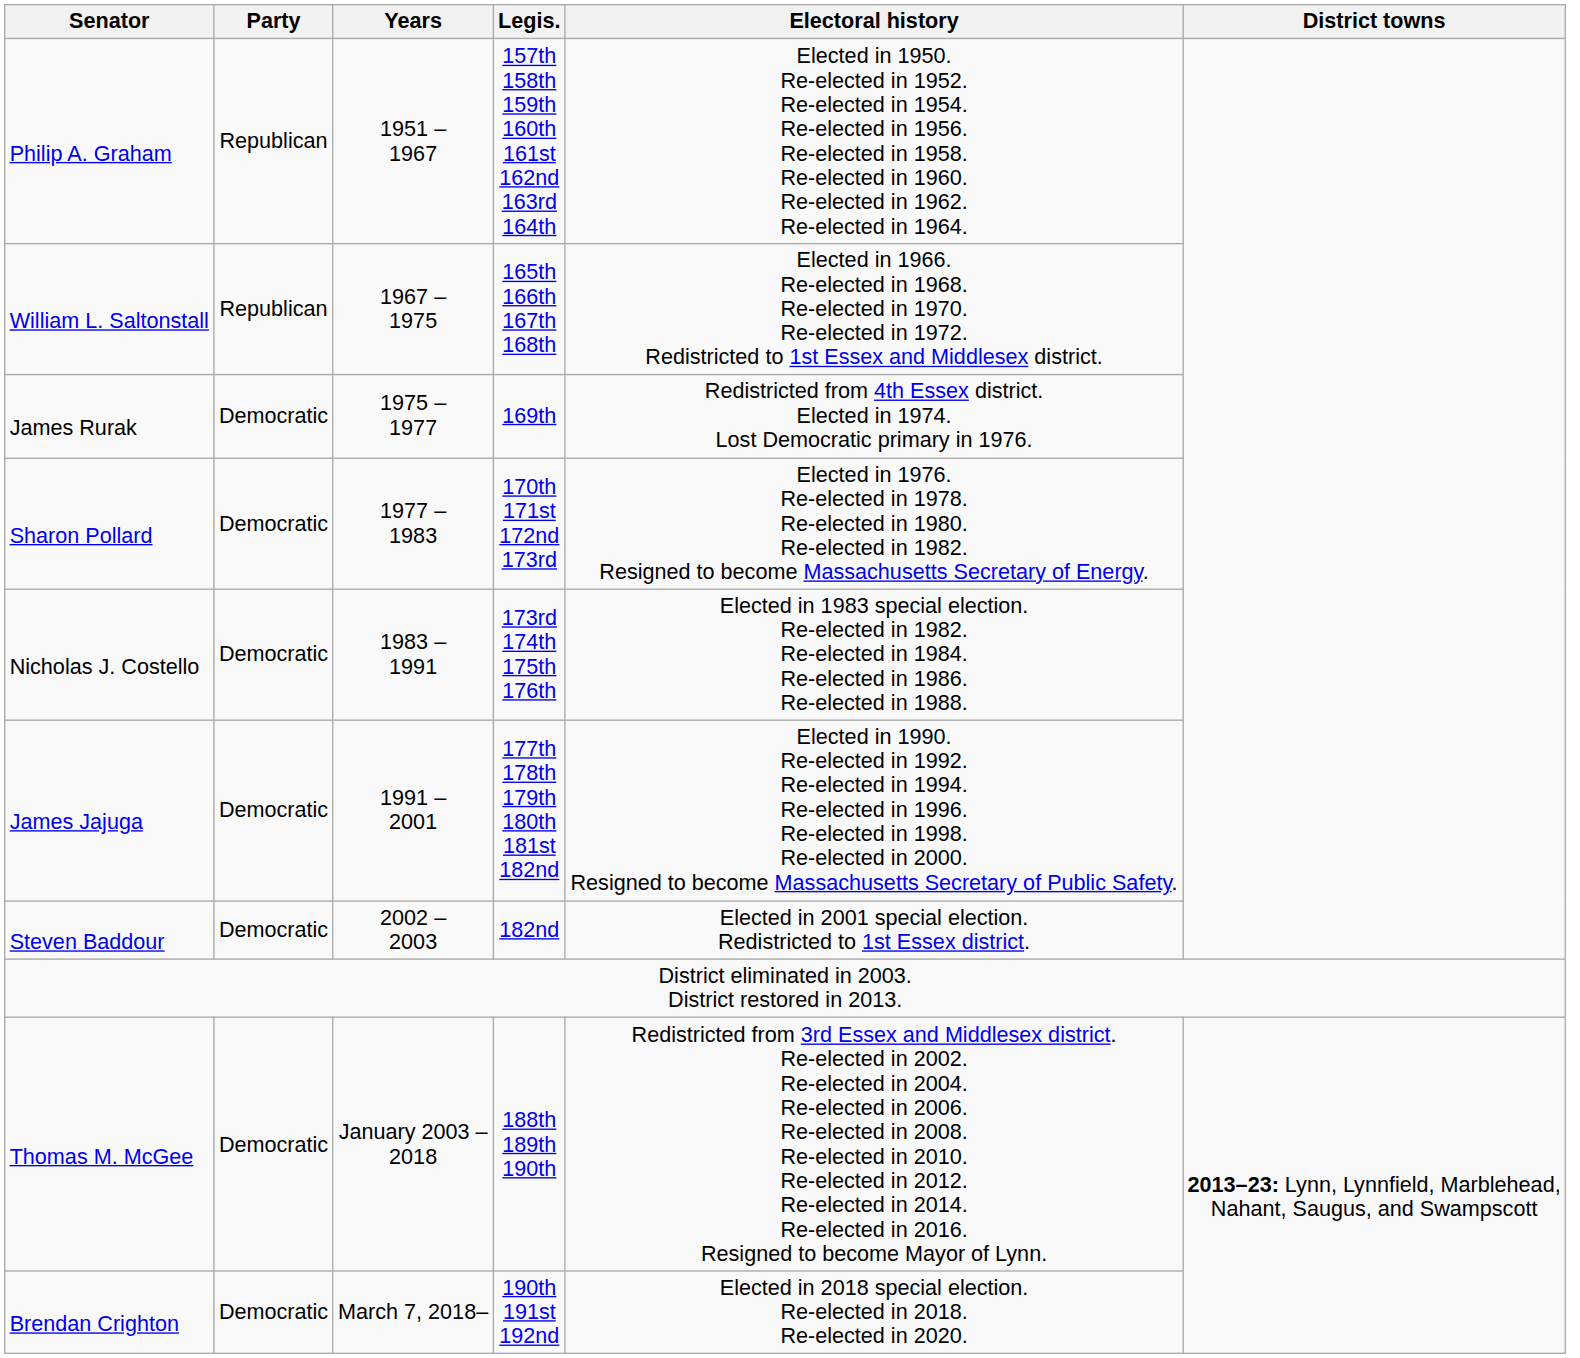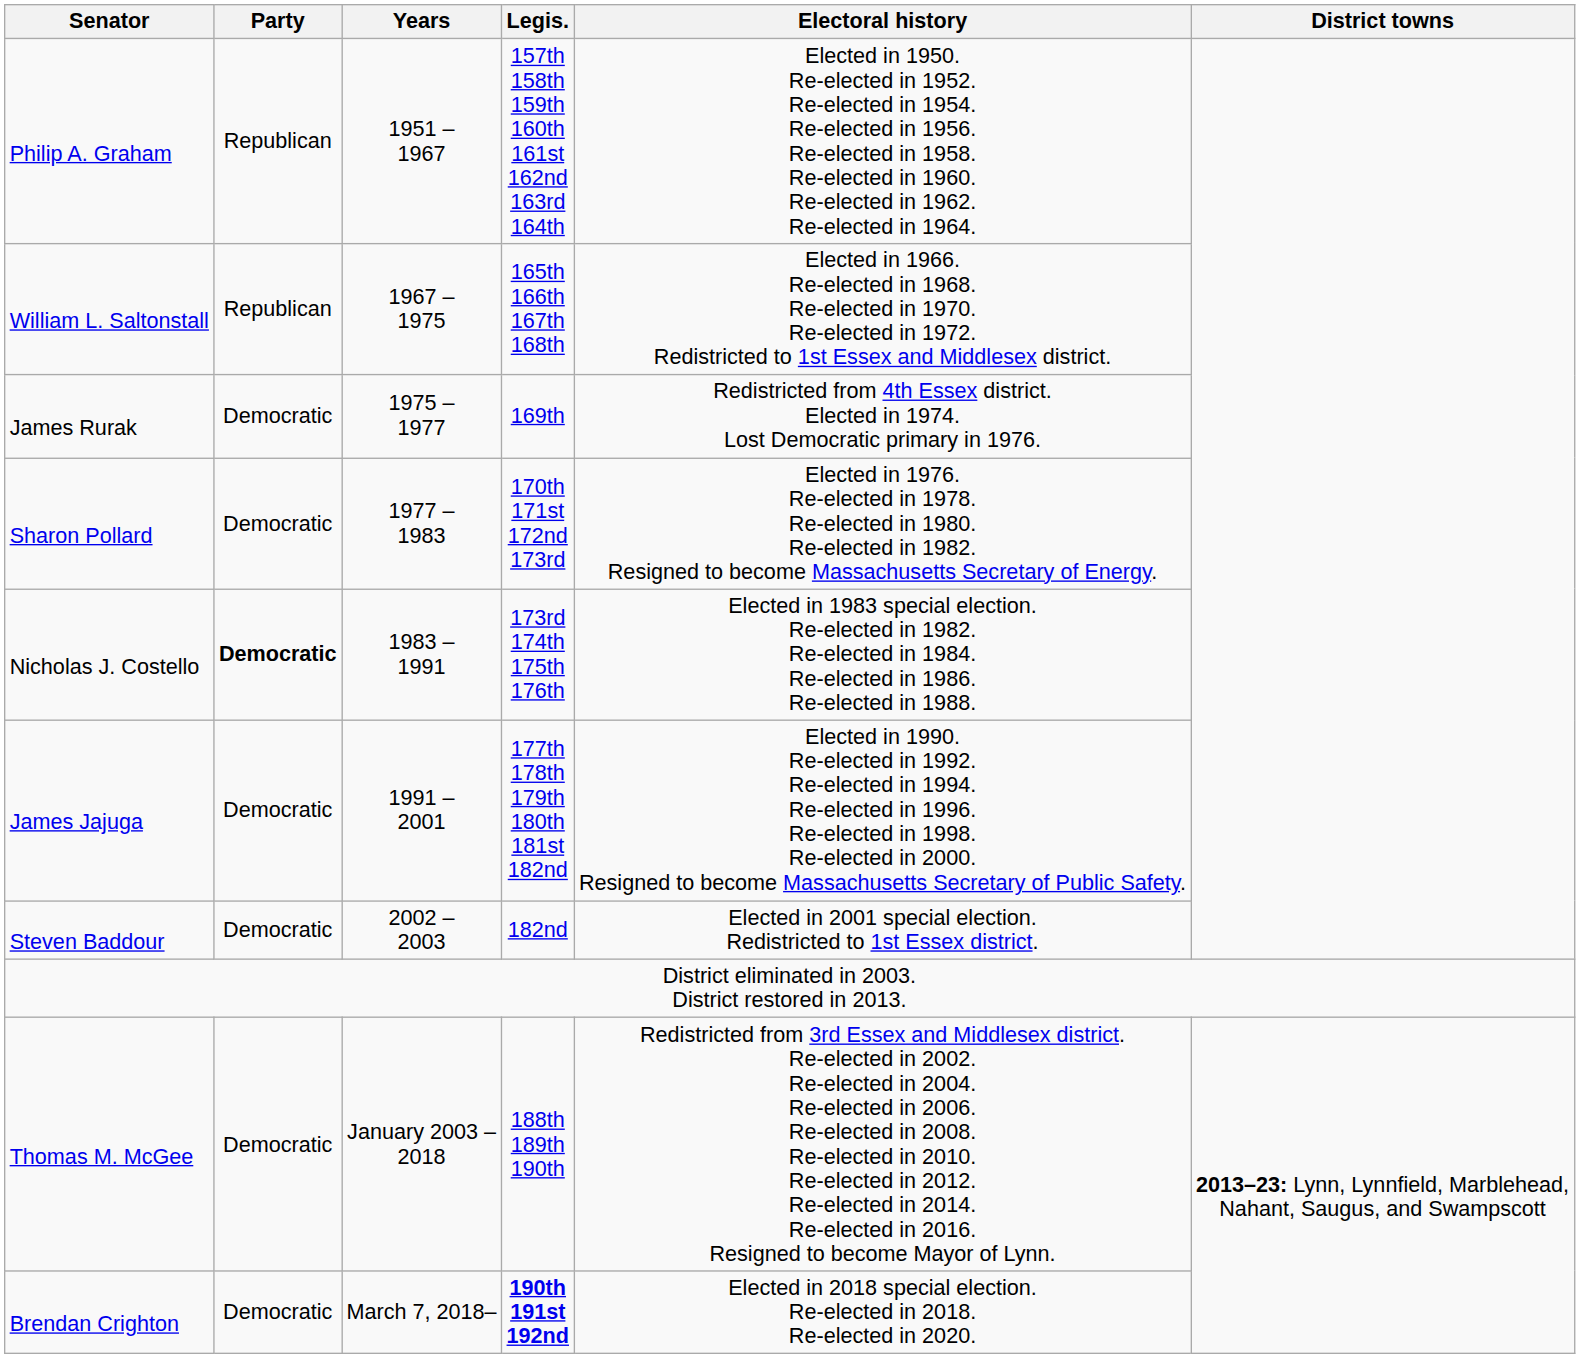(273, 654) normal -> (278, 654) bold
(529, 1311) normal -> (538, 1311) bold
